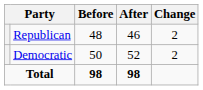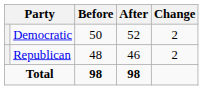rows swapped: (43, 54) <-> (42, 34)
